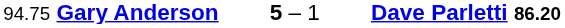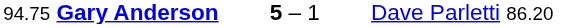(466, 12) bold -> (462, 12) normal
